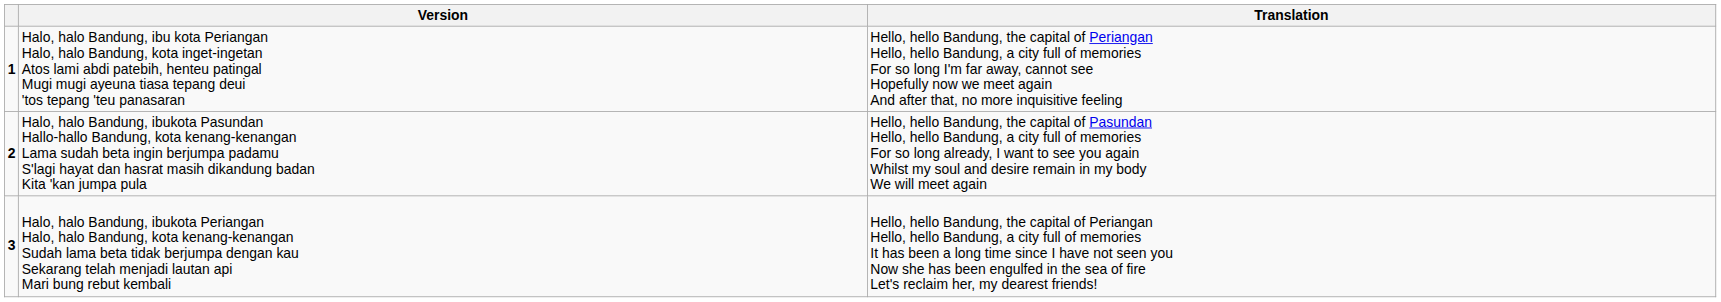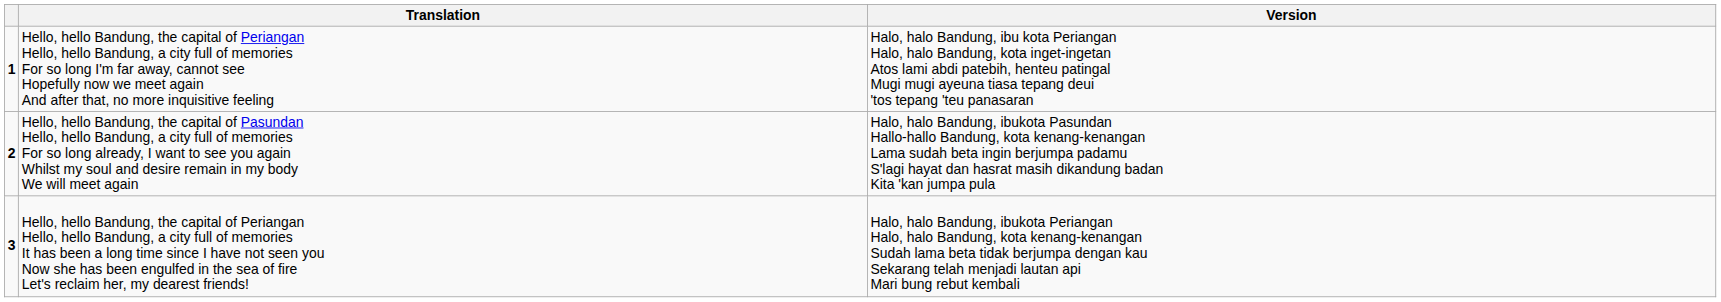columns swapped: (443, 15) <-> (1291, 15)
